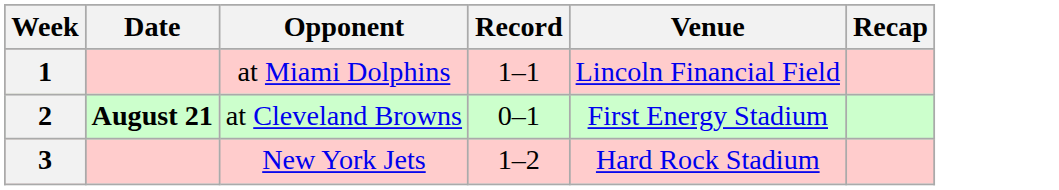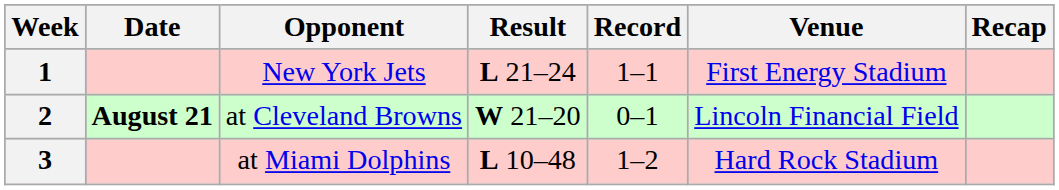+ column: (528, 26)
(344, 71) at Miami Dolphins -> (344, 71) New York Jets
(708, 71) Lincoln Financial Field -> (826, 71) First Energy Stadium
(708, 116) First Energy Stadium -> (826, 116) Lincoln Financial Field
(344, 160) New York Jets -> (344, 160) at Miami Dolphins
